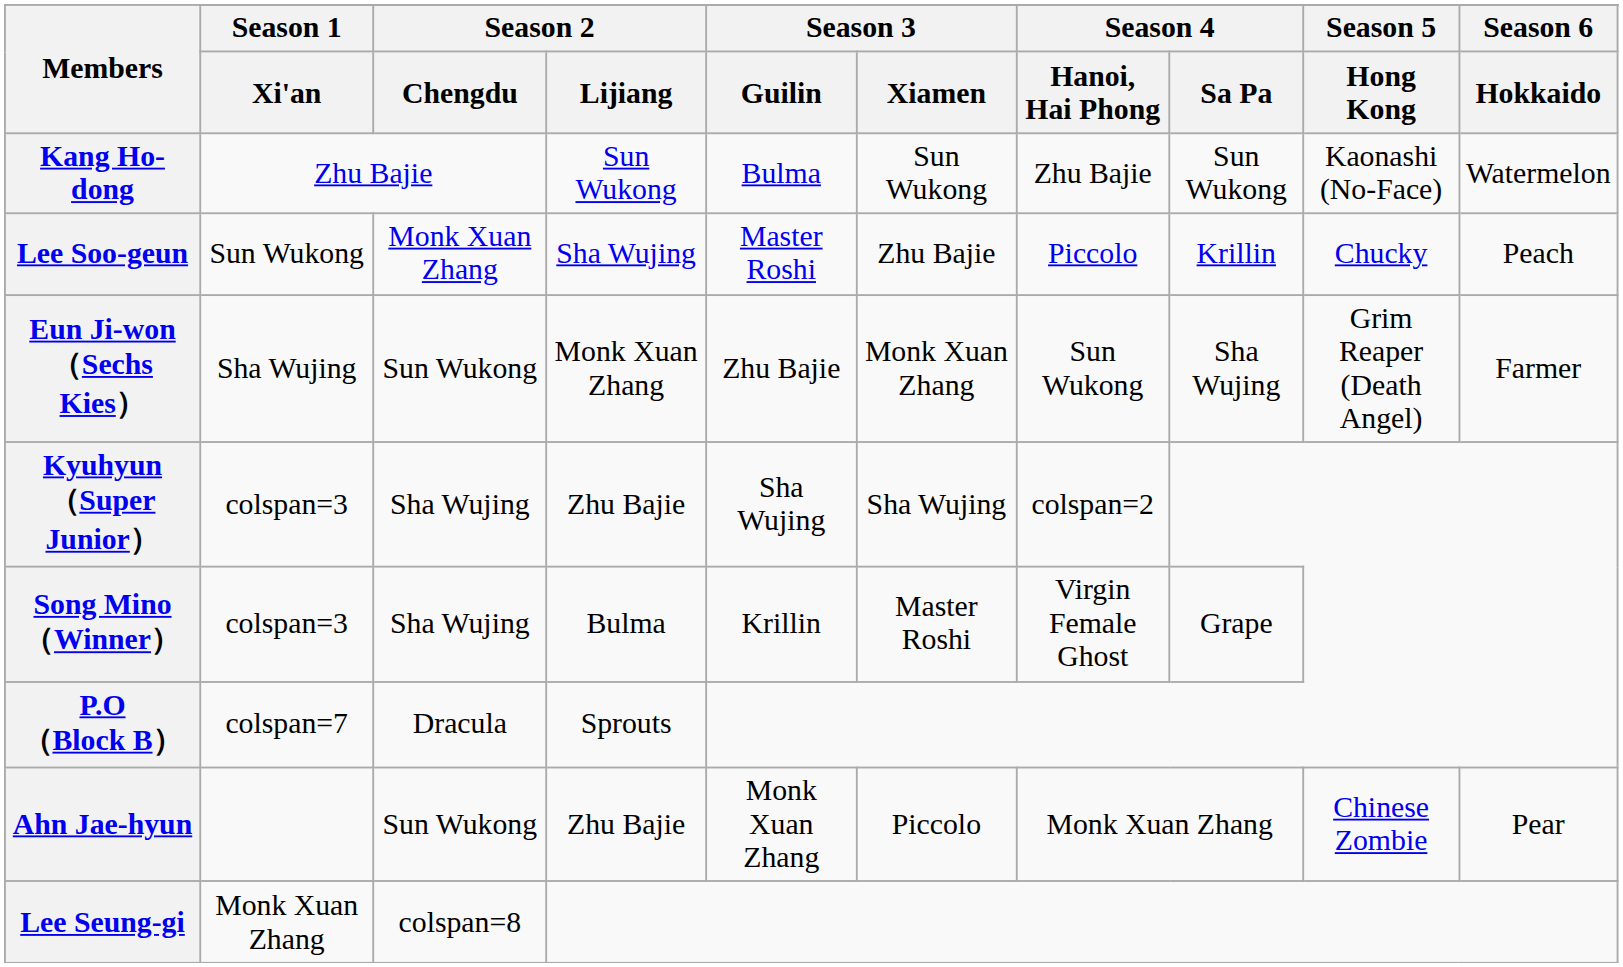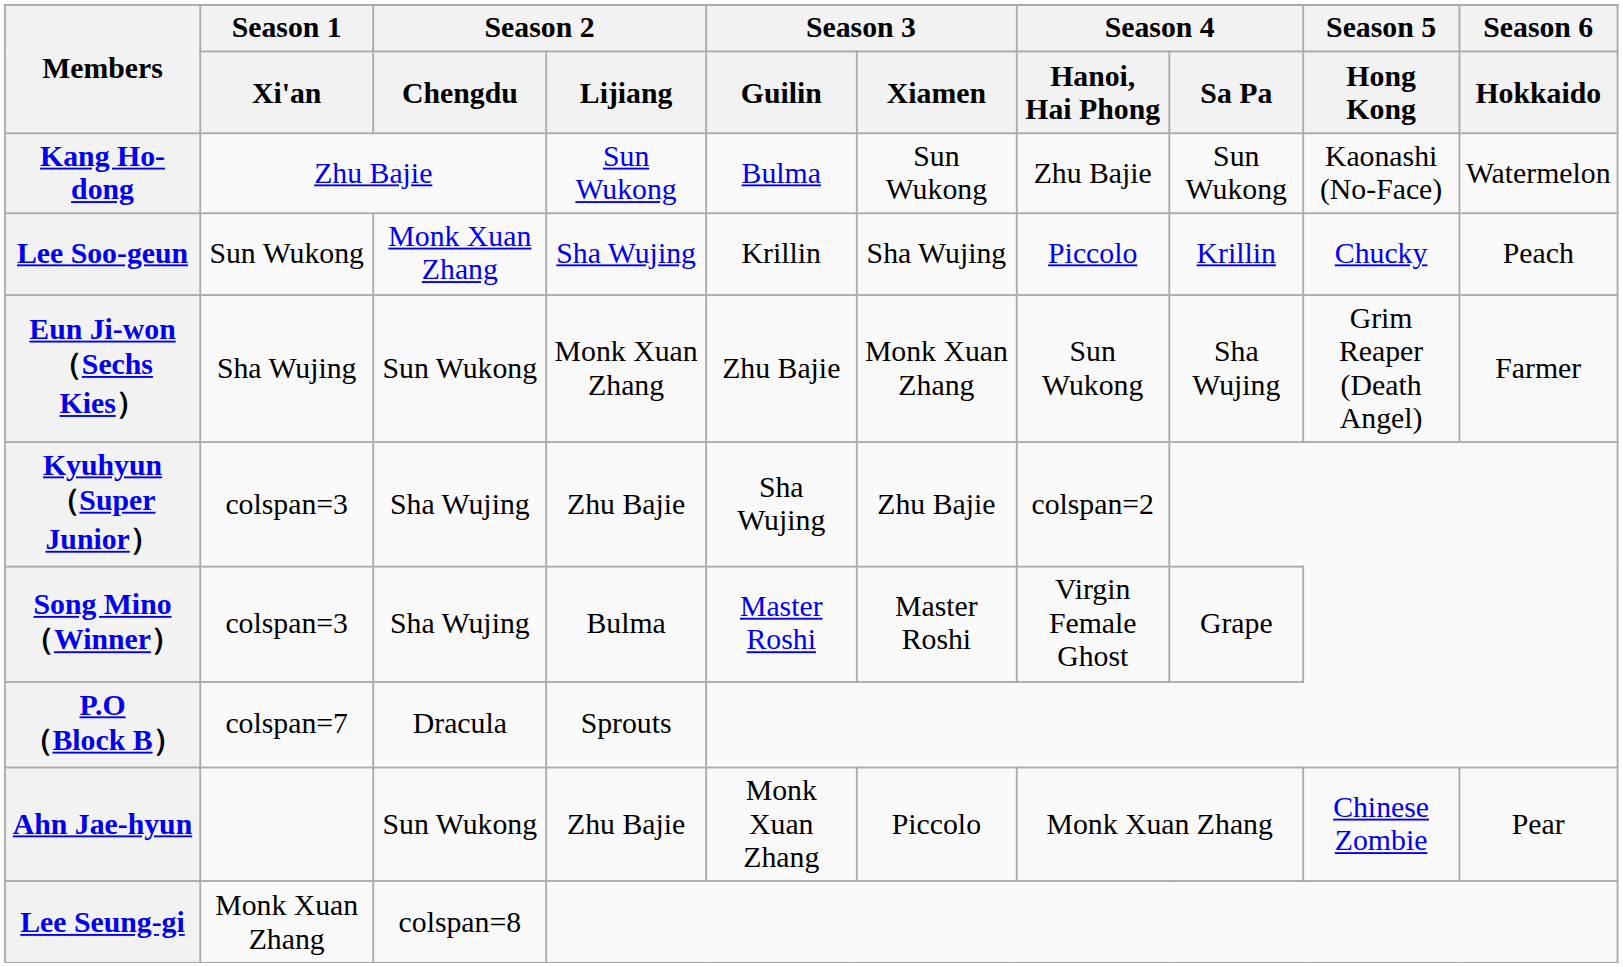(781, 253) Master Roshi -> (781, 253) Krillin
(936, 253) Zhu Bajie -> (936, 253) Sha Wujing
(936, 504) Sha Wujing -> (936, 504) Zhu Bajie
(781, 623) Krillin -> (781, 623) Master Roshi
